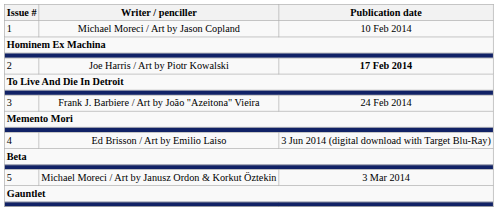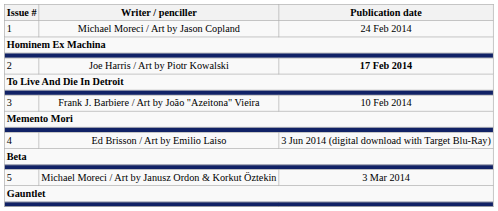(386, 28) 10 Feb 2014 -> (386, 28) 24 Feb 2014
(386, 103) 24 Feb 2014 -> (386, 103) 10 Feb 2014
